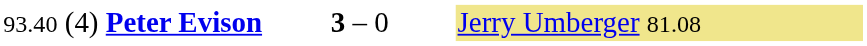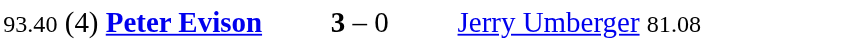(579, 22) khaki background -> (579, 22) no background
